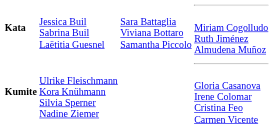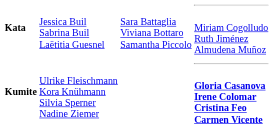(231, 94) normal -> (231, 94) bold
